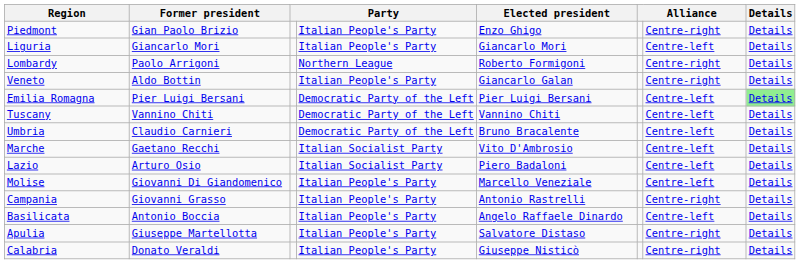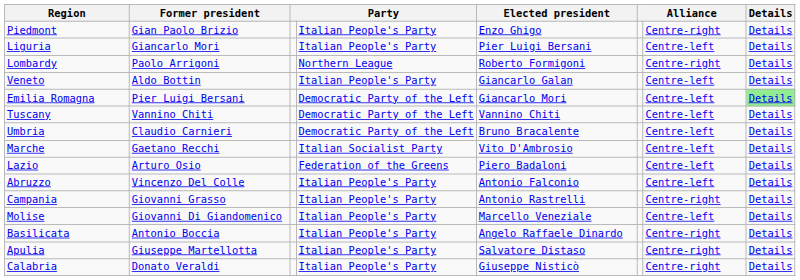(523, 47) Giancarlo Mori -> (535, 47) Pier Luigi Bersani
(683, 81) Centre-right -> (680, 81) Centre-left
(535, 98) Pier Luigi Bersani -> (523, 98) Giancarlo Mori
(371, 165) Italian Socialist Party -> (374, 165) Federation of the Greens
+ row: (29, 182)
rows swapped: (26, 182) <-> (32, 199)
(680, 216) Centre-left -> (683, 233) Centre-right
